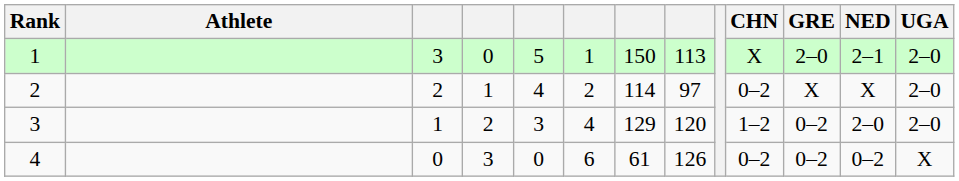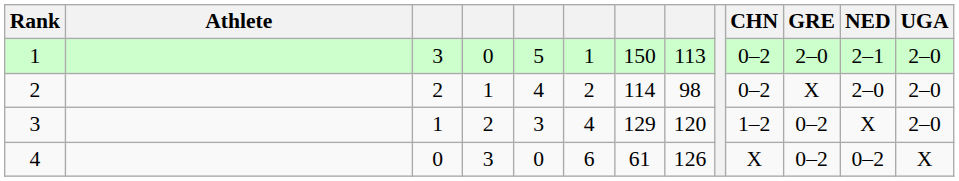(754, 55) X -> (754, 55) 0–2
(690, 90) 97 -> (690, 90) 98
(868, 90) X -> (868, 90) 2–0
(868, 124) 2–0 -> (868, 124) X
(754, 158) 0–2 -> (754, 158) X
